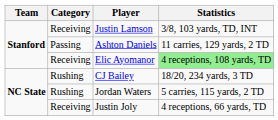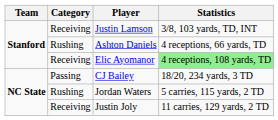(65, 44) Passing -> (67, 44) Rushing
(215, 44) 11 carries, 129 yards, 2 TD -> (214, 44) 4 receptions, 66 yards, TD
(67, 76) Rushing -> (65, 76) Passing
(214, 107) 4 receptions, 66 yards, TD -> (215, 107) 11 carries, 129 yards, 2 TD
